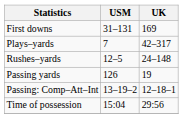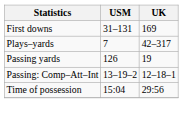- row: (34, 59)
